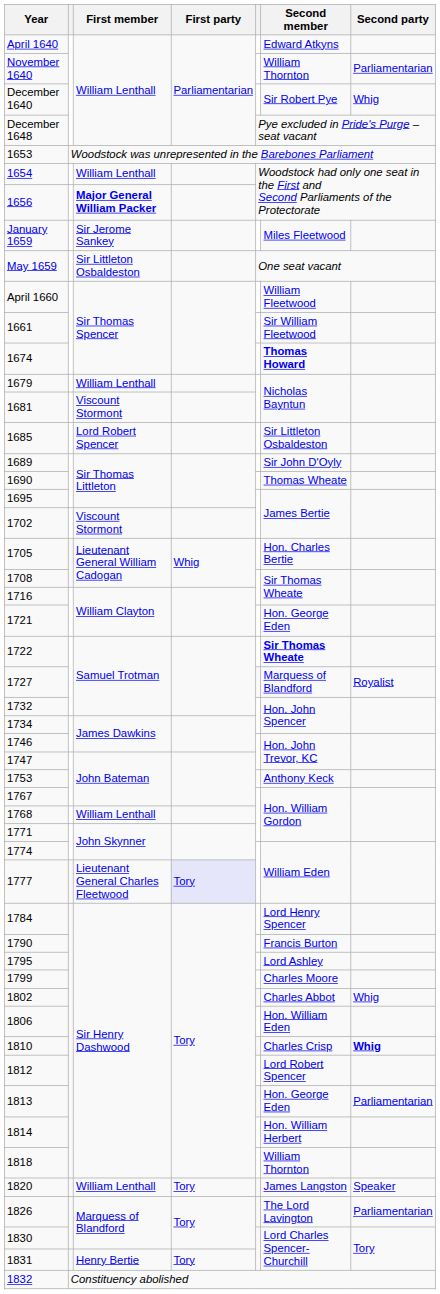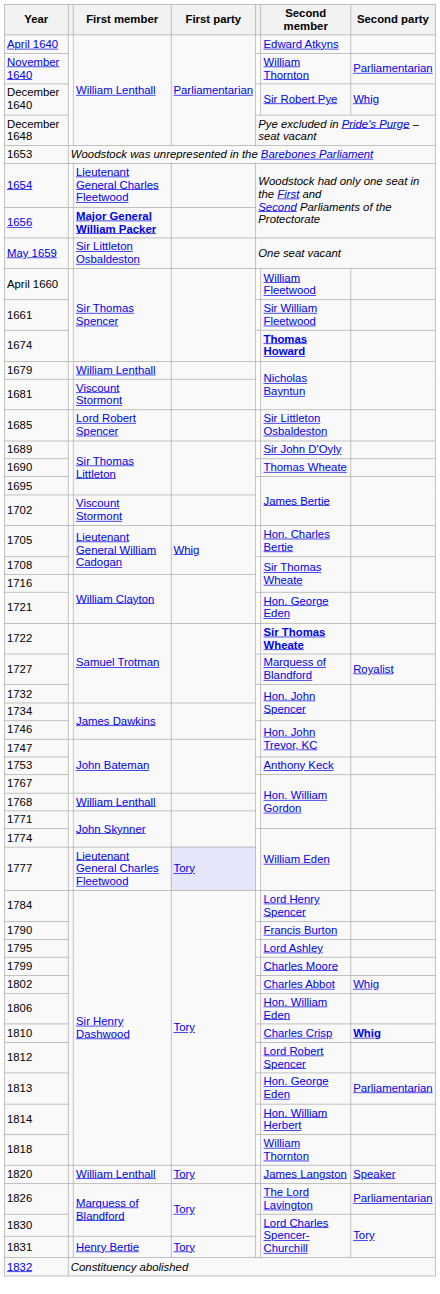(116, 174) William Lenthall -> (117, 185) Lieutenant General Charles Fleetwood
- row: (27, 235)
